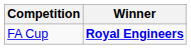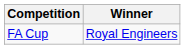(135, 34) bold -> (132, 34) normal
